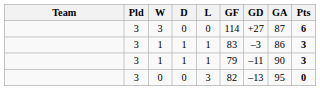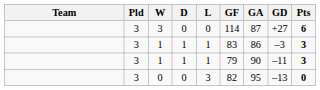columns swapped: (280, 12) <-> (256, 12)
